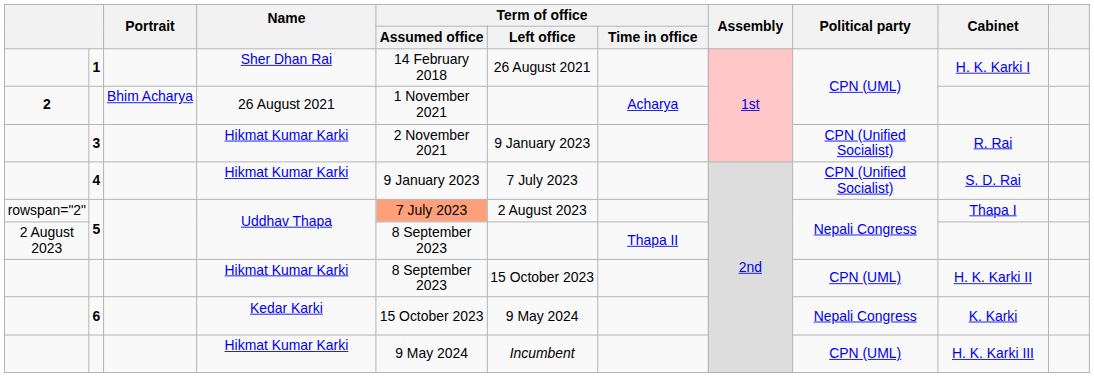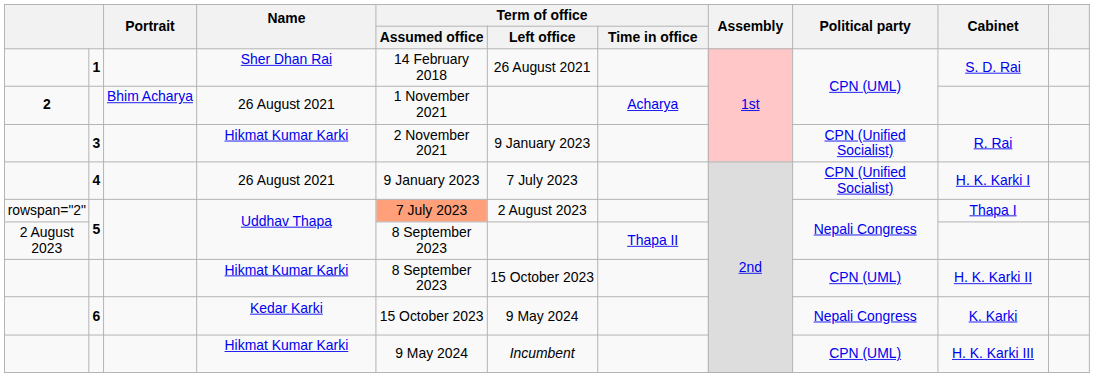(993, 67) H. K. Karki I -> (993, 67) S. D. Rai
(286, 172) Hikmat Kumar Karki -> (286, 180) 26 August 2021
(993, 180) S. D. Rai -> (993, 180) H. K. Karki I
